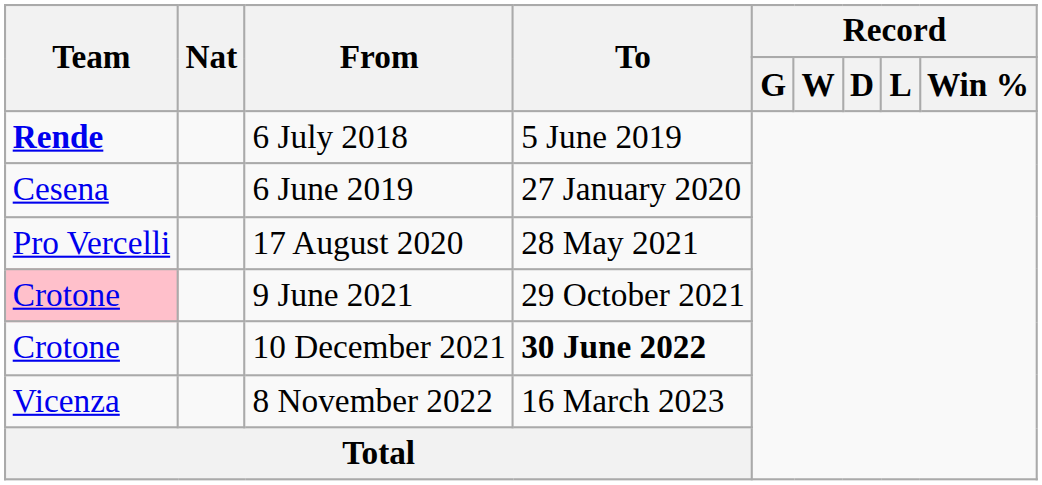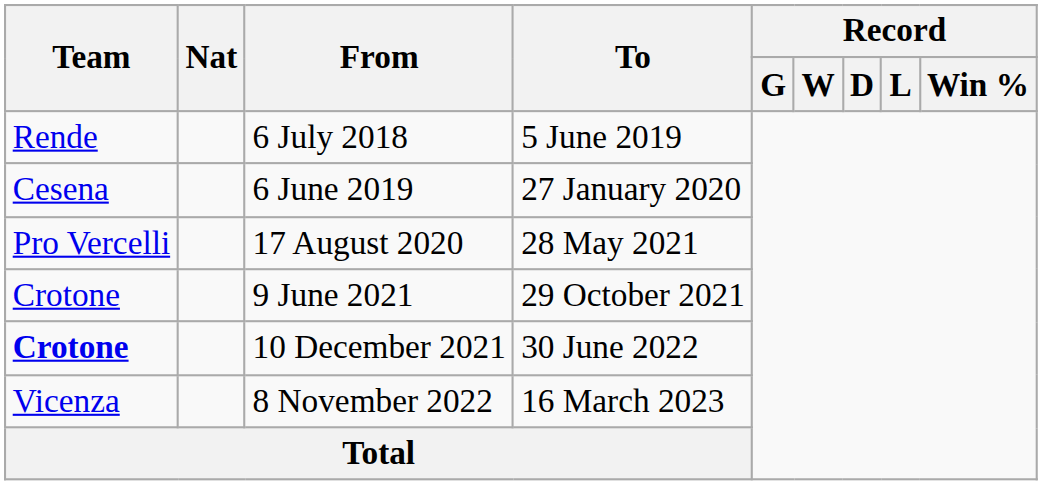(58, 136) bold -> (55, 136) normal
(66, 294) pink background -> (66, 294) no background
(66, 347) normal -> (71, 347) bold
(614, 347) bold -> (610, 347) normal
